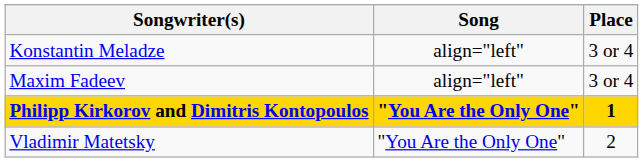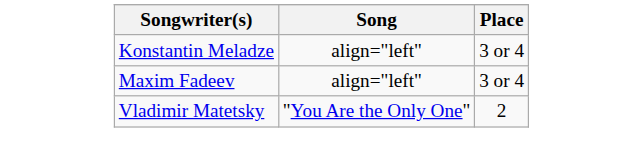- row: (189, 111)
